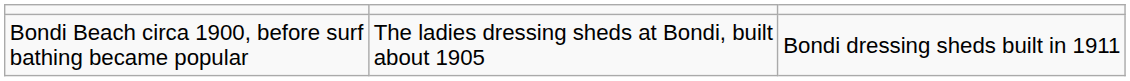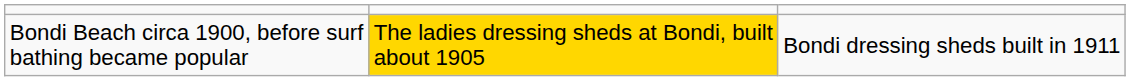(573, 44) no background -> (573, 44) gold background
